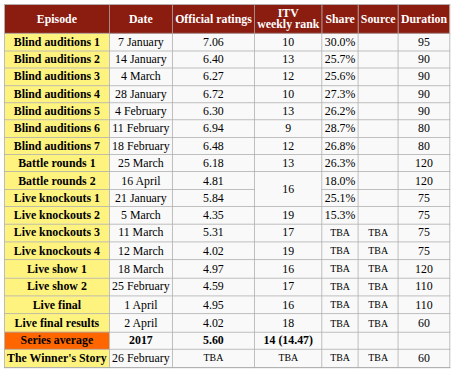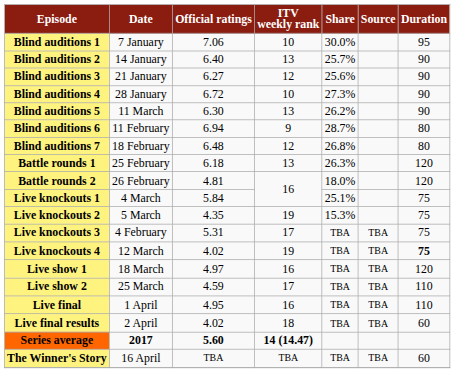(141, 76) 4 March -> (141, 76) 21 January
(141, 111) 4 February -> (141, 111) 11 March
(141, 163) 25 March -> (141, 163) 25 February
(141, 180) 16 April -> (141, 180) 26 February
(141, 197) 21 January -> (141, 197) 4 March
(141, 232) 11 March -> (141, 232) 4 February
(424, 250) normal -> (424, 250) bold
(141, 287) 25 February -> (141, 287) 25 March
(141, 358) 26 February -> (141, 358) 16 April
